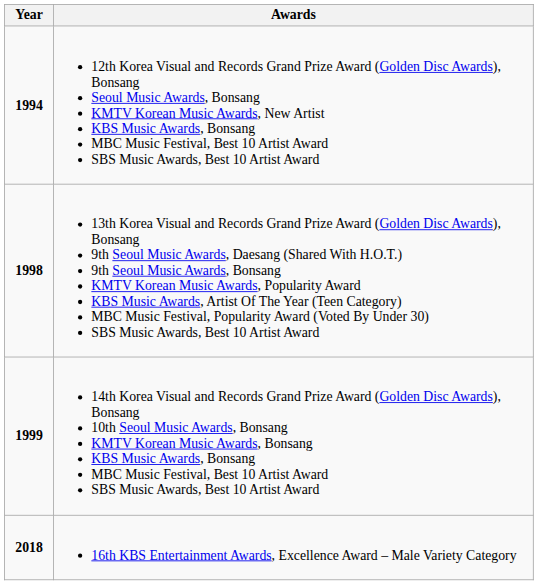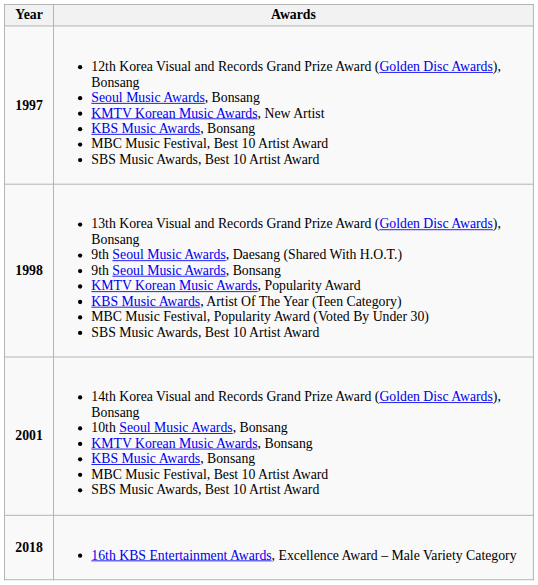(29, 105) 1994 -> (29, 105) 1997
(29, 436) 1999 -> (29, 436) 2001
